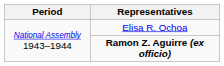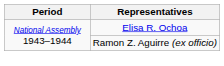(155, 48) bold -> (155, 43) normal
